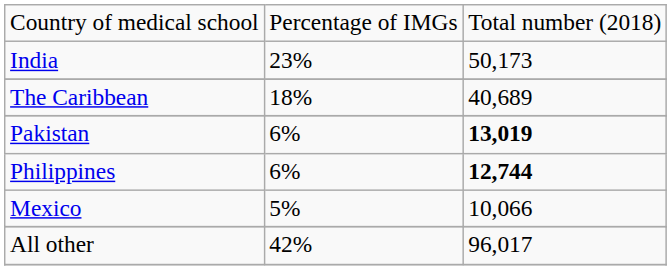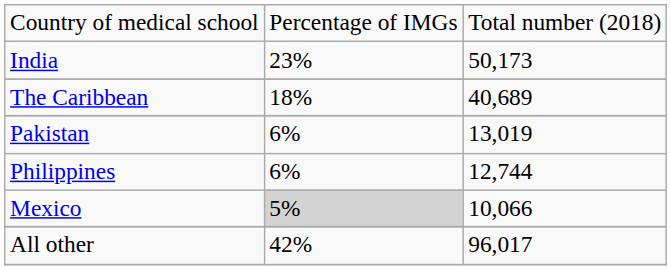(500, 134) bold -> (500, 134) normal
(500, 171) bold -> (500, 171) normal
(285, 208) no background -> (285, 208) lightgrey background
